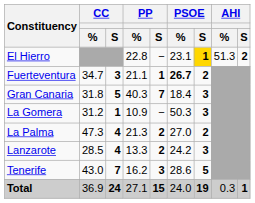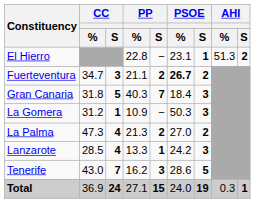(206, 56) gold background -> (206, 56) no background
(162, 75) 1 -> (162, 75) 2
(162, 151) 2 -> (162, 151) 1
